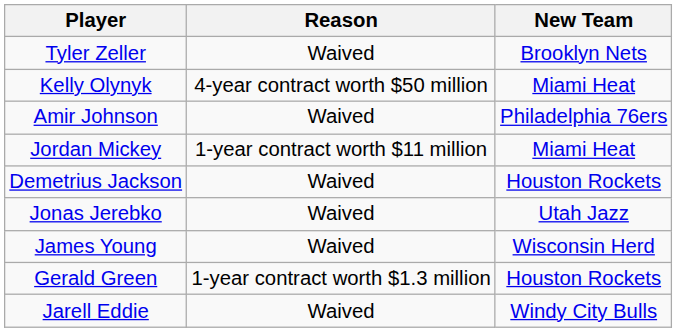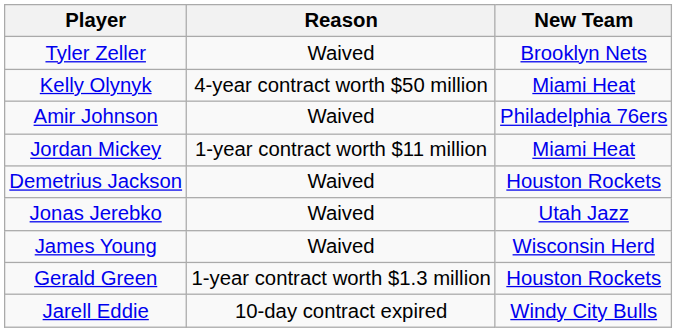(341, 310) Waived -> (341, 310) 10-day contract expired
